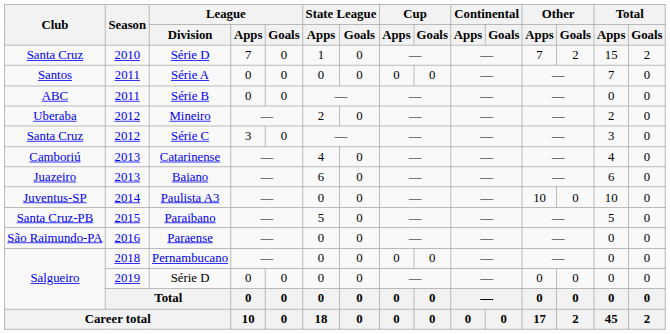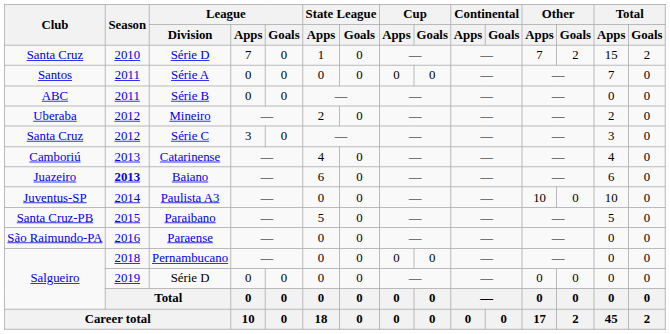(127, 177) normal -> (127, 177) bold
